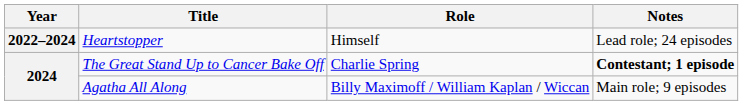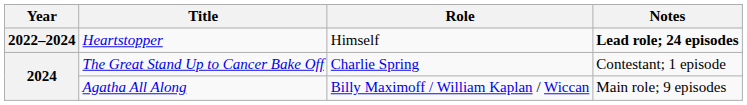(664, 40) normal -> (667, 40) bold
(665, 64) bold -> (661, 64) normal
